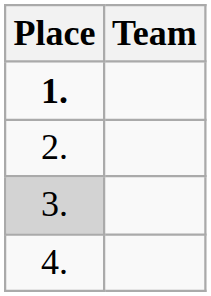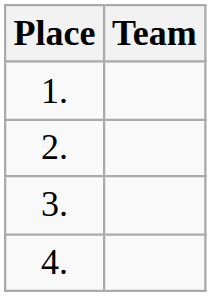(54, 90) bold -> (54, 90) normal
(54, 204) lightgrey background -> (54, 204) no background
